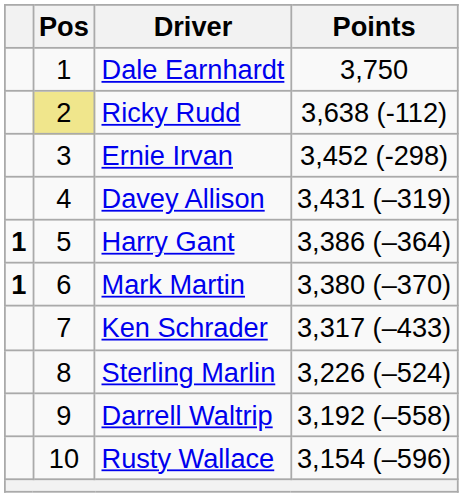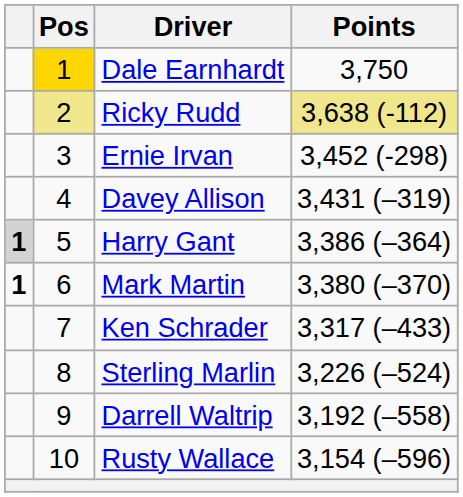(64, 70) no background -> (64, 70) gold background
(374, 113) no background -> (374, 113) khaki background
(19, 242) no background -> (19, 242) lightgrey background
